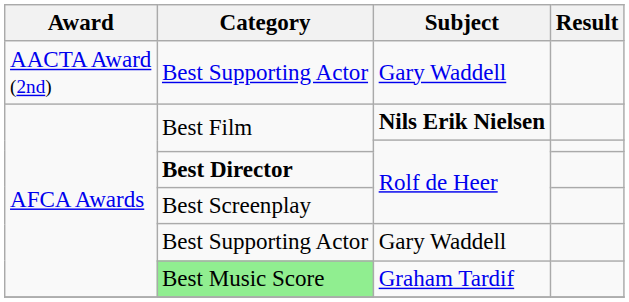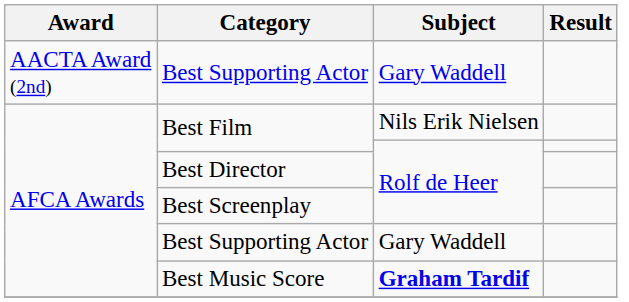(462, 121) bold -> (459, 121) normal
(227, 168) bold -> (224, 168) normal
(243, 278) lightgreen background -> (243, 278) no background
(446, 278) normal -> (454, 278) bold
